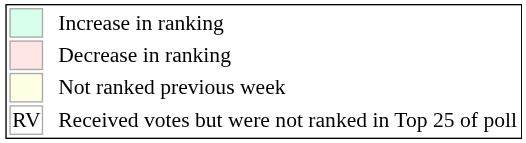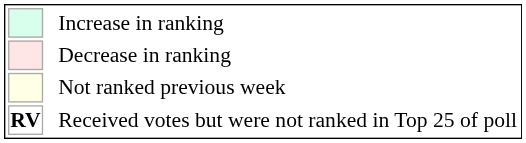(27, 119) normal -> (25, 119) bold
